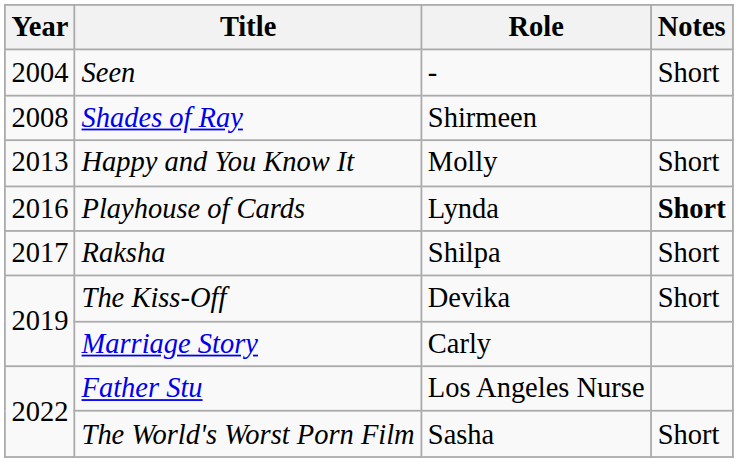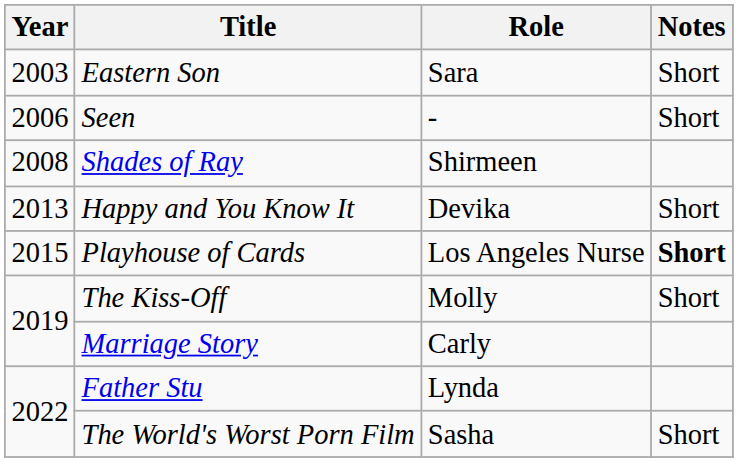+ row: (151, 72)
(40, 72) 2004 -> (40, 117) 2006
(463, 162) Molly -> (469, 207) Devika
(40, 207) 2016 -> (40, 252) 2015
(463, 207) Lynda -> (536, 252) Los Angeles Nurse
- row: (123, 252)
(469, 298) Devika -> (463, 298) Molly
(536, 388) Los Angeles Nurse -> (463, 388) Lynda
